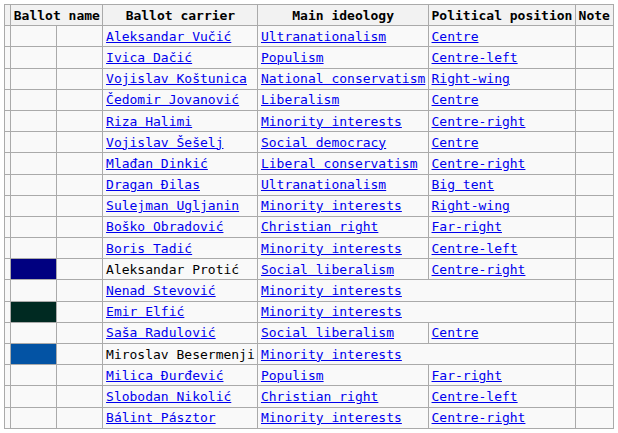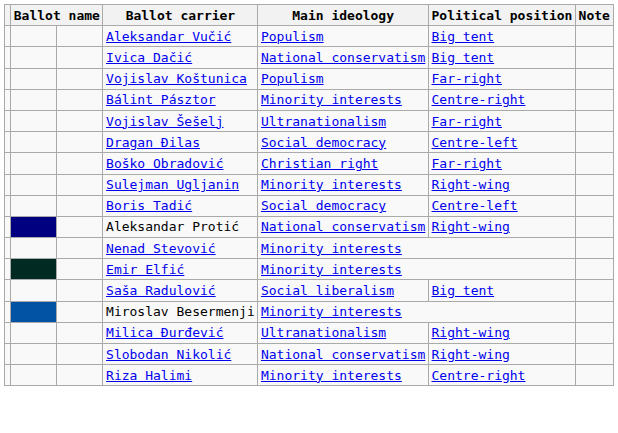(324, 36) Ultranationalism -> (292, 36) Populism
(455, 36) Centre -> (463, 36) Big tent
(292, 57) Populism -> (343, 57) National conservatism
(475, 57) Centre-left -> (463, 57) Big tent
(343, 79) National conservatism -> (292, 79) Populism
(471, 79) Right-wing -> (467, 79) Far-right
- row: (173, 100)
rows swapped: (161, 418) <-> (149, 121)
(324, 142) Social democracy -> (324, 121) Ultranationalism
(455, 142) Centre -> (467, 121) Far-right
- row: (157, 163)
(324, 185) Ultranationalism -> (324, 142) Social democracy
(463, 185) Big tent -> (475, 142) Centre-left
rows swapped: (165, 227) <-> (173, 206)
(331, 248) Minority interests -> (324, 206) Social democracy
(328, 269) Social liberalism -> (343, 227) National conservatism
(478, 269) Centre-right -> (471, 227) Right-wing
(455, 333) Centre -> (463, 291) Big tent
(292, 375) Populism -> (324, 333) Ultranationalism
(467, 375) Far-right -> (471, 333) Right-wing
(320, 396) Christian right -> (343, 354) National conservatism
(475, 396) Centre-left -> (471, 354) Right-wing
